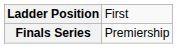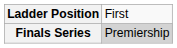(137, 33) no background -> (137, 33) lightgrey background
